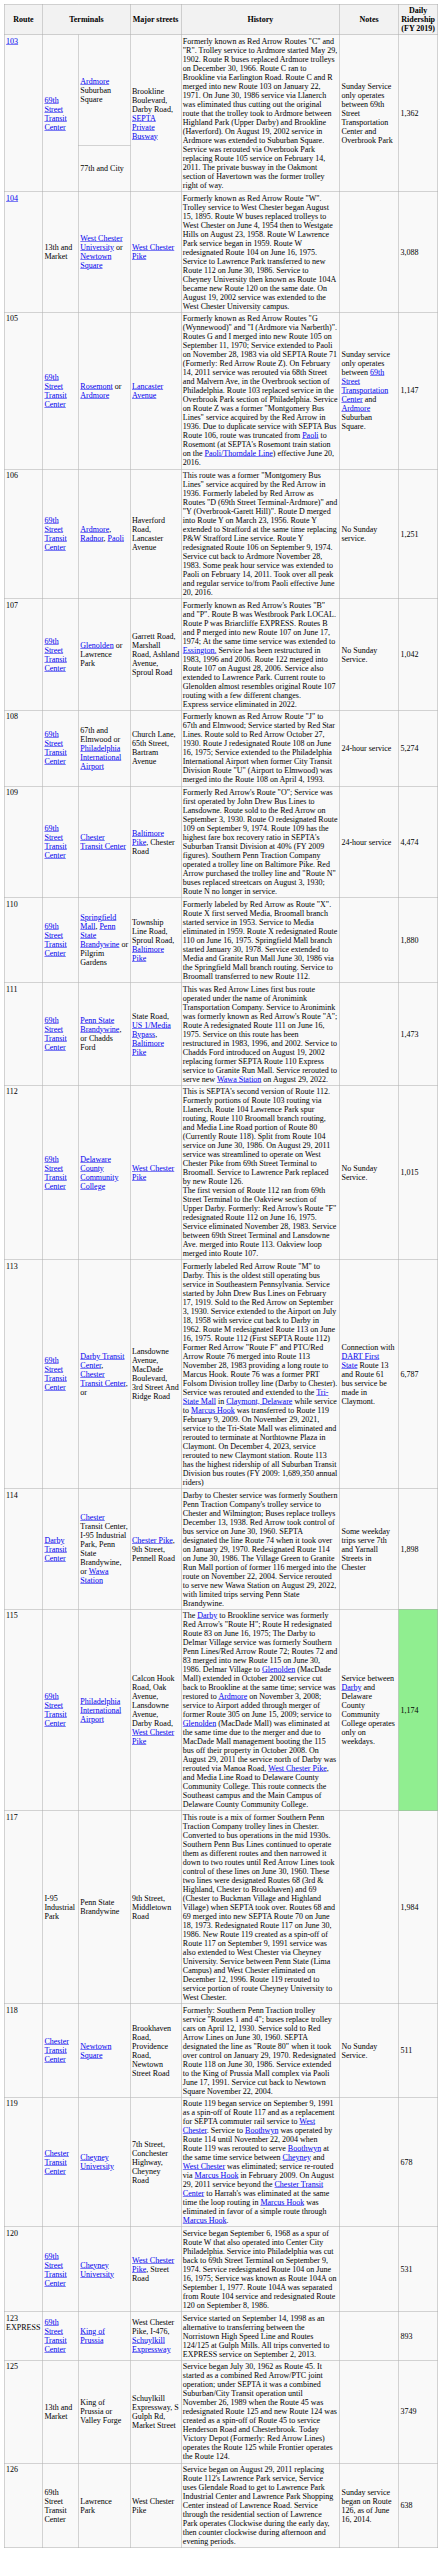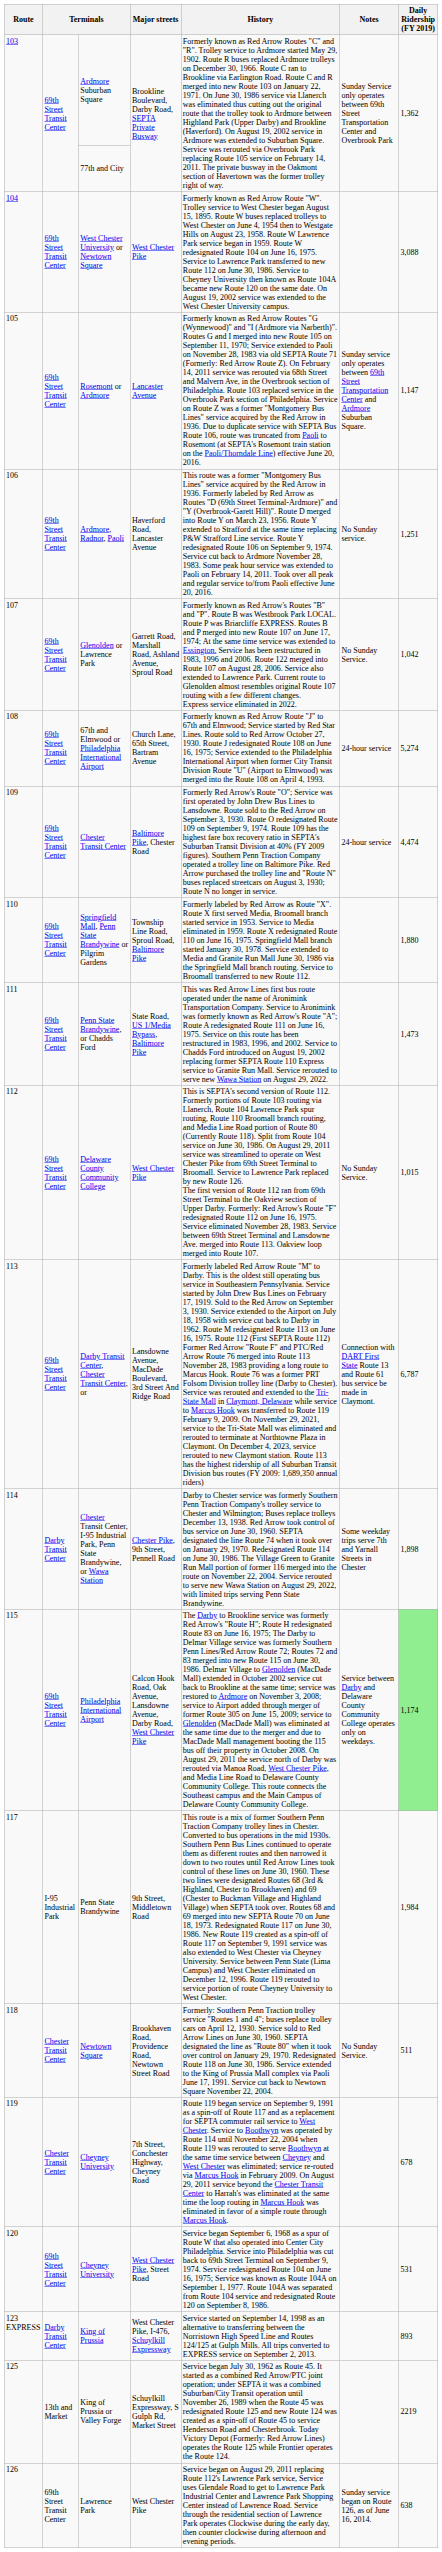(58, 252) 13th and Market -> (56, 252) 69th Street Transit Center
(56, 2336) 69th Street Transit Center -> (56, 2336) Darby Transit Center
(408, 2411) 3749 -> (408, 2411) 2219
